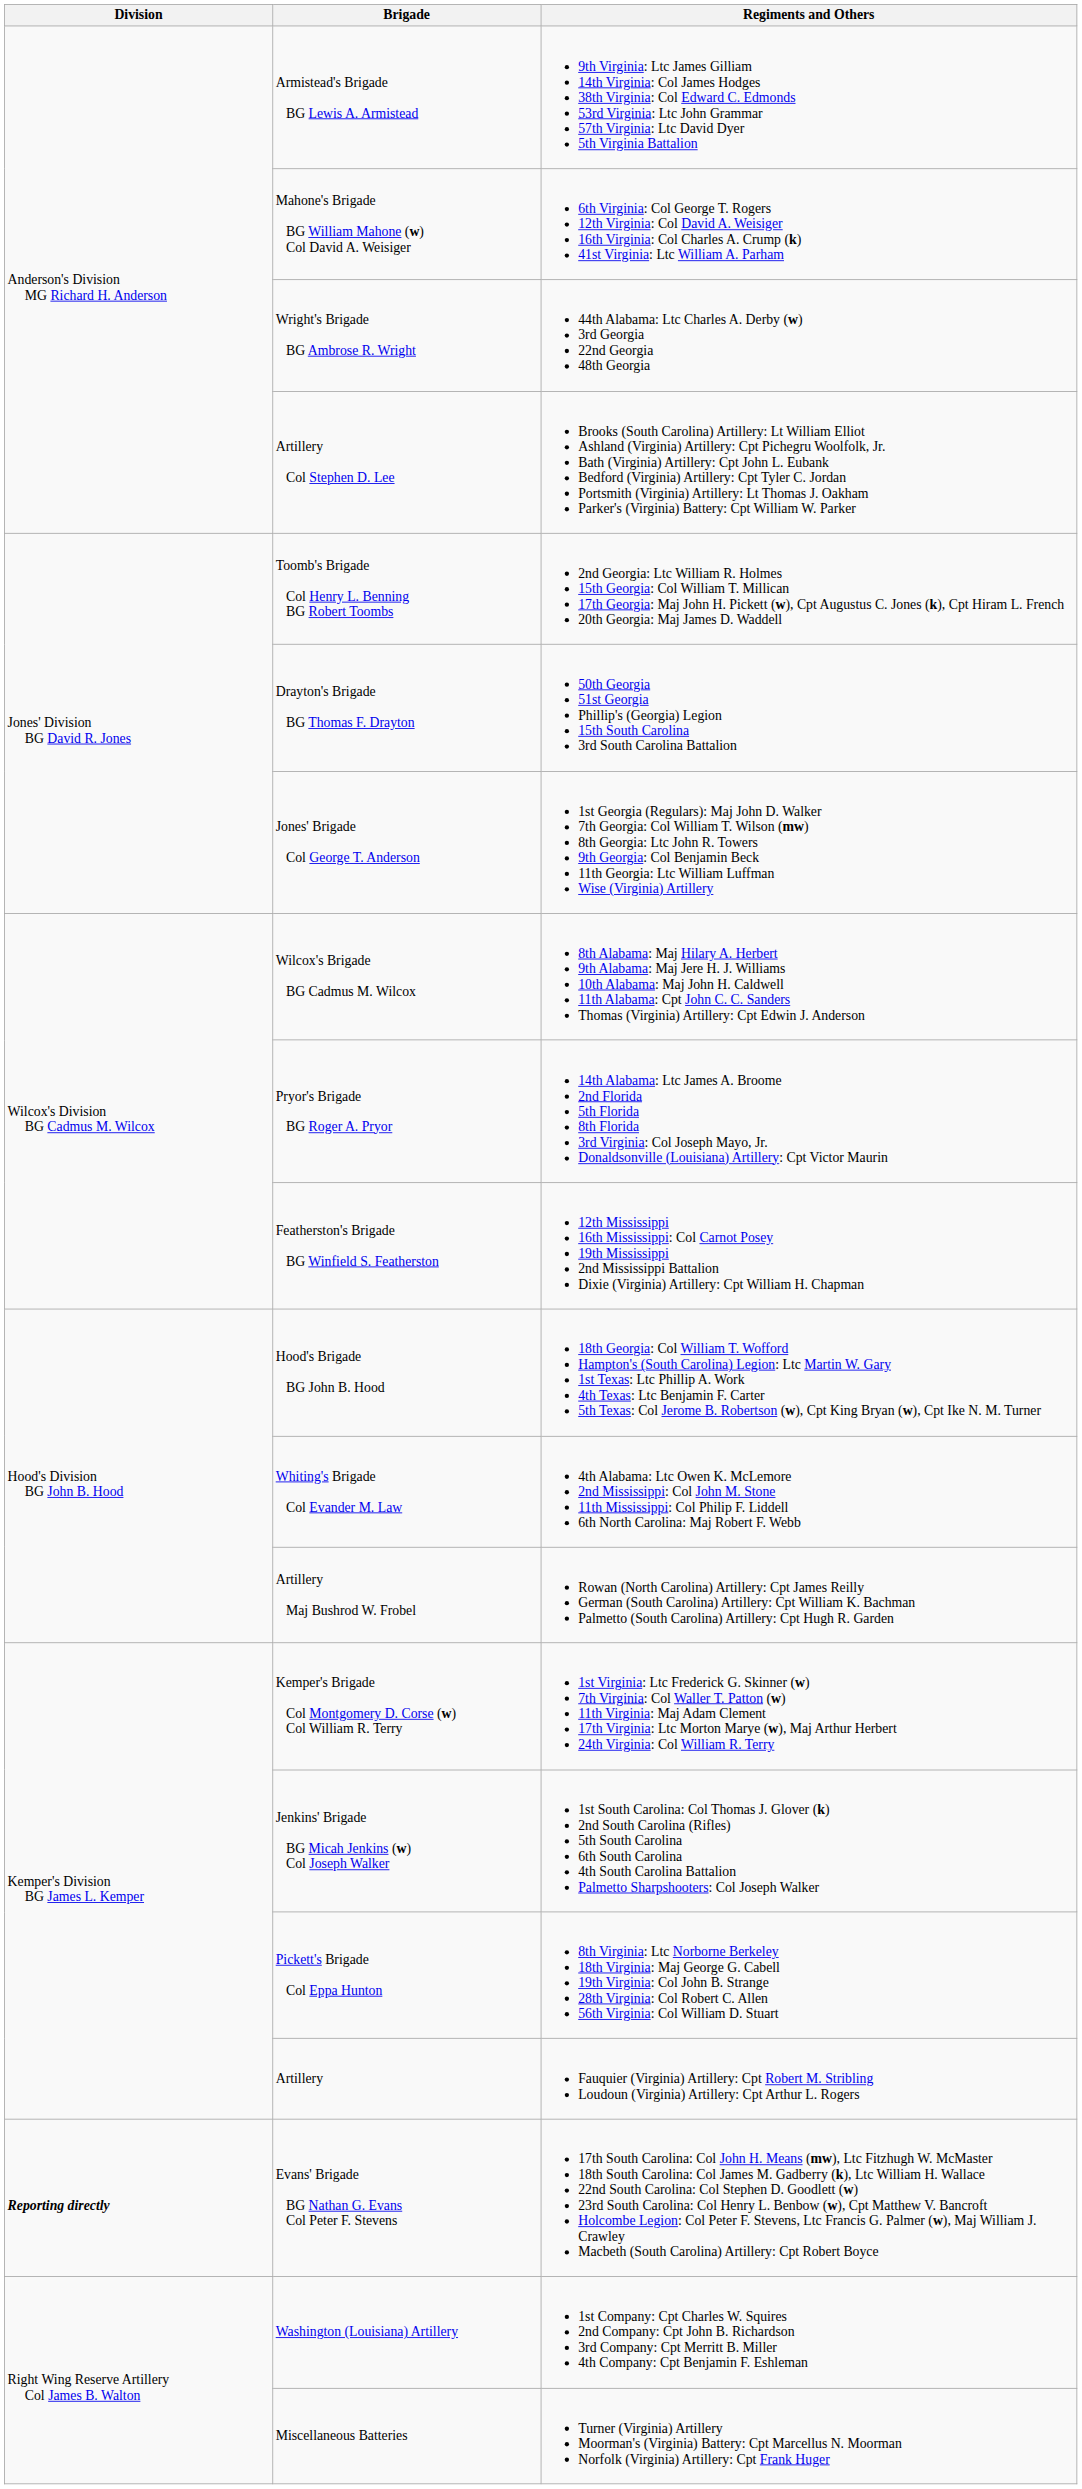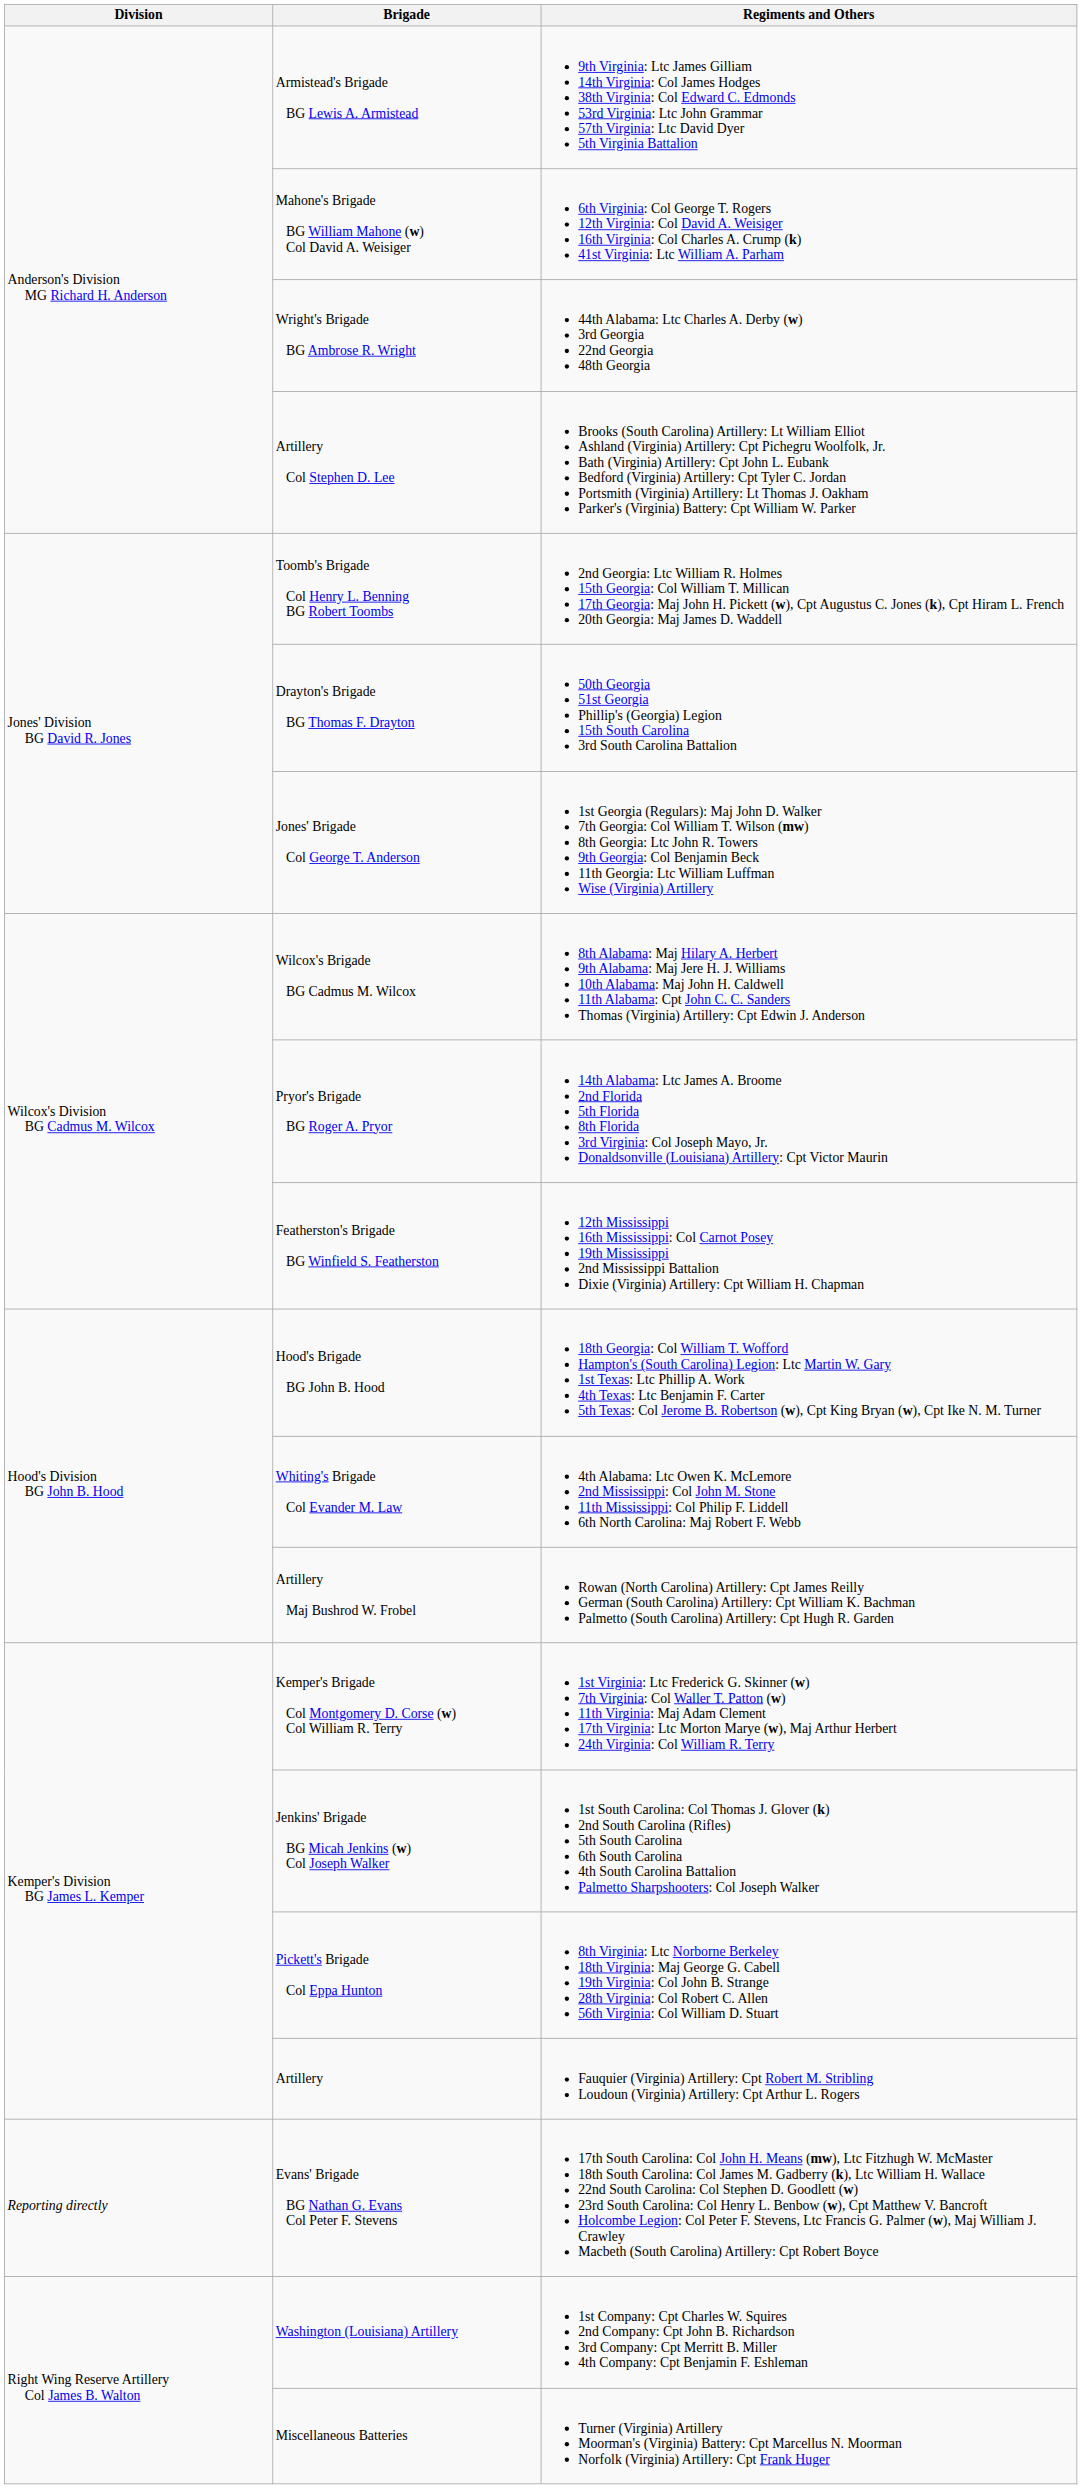(59, 2205) bold -> (58, 2205) normal
